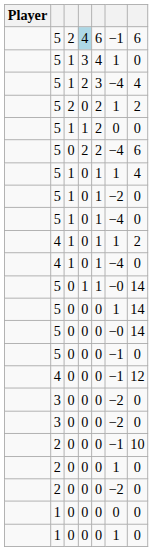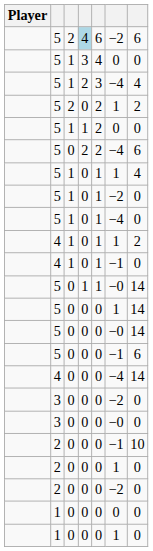(116, 38) −1 -> (116, 38) −2
(116, 60) 1 -> (116, 60) 0
(116, 264) −4 -> (116, 264) −1
(137, 354) 0 -> (137, 354) 6
(116, 377) −1 -> (116, 377) −4
(137, 377) 12 -> (137, 377) 14
(116, 422) −2 -> (116, 422) −0
